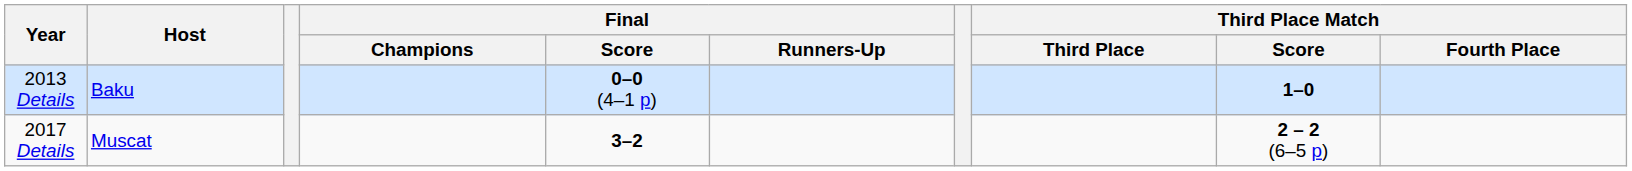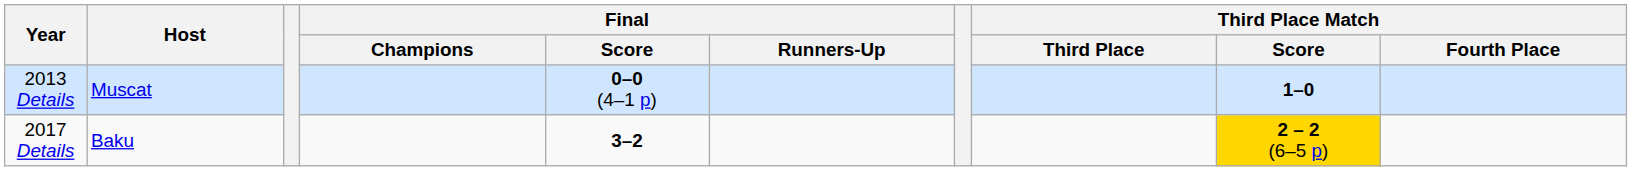(112, 90) Baku -> (121, 90) Muscat
(121, 141) Muscat -> (112, 141) Baku
(1298, 141) no background -> (1298, 141) gold background
